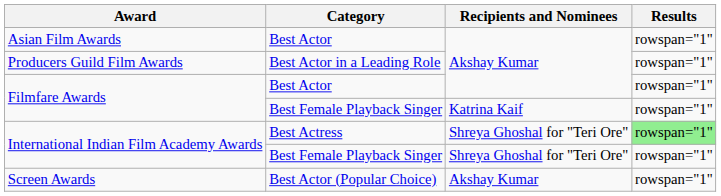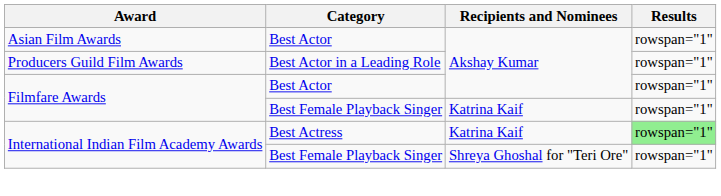(539, 132) Shreya Ghoshal for "Teri Ore" -> (486, 132) Katrina Kaif
- row: (52, 179)
